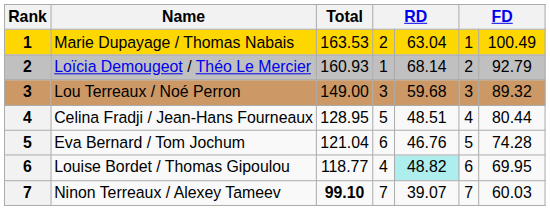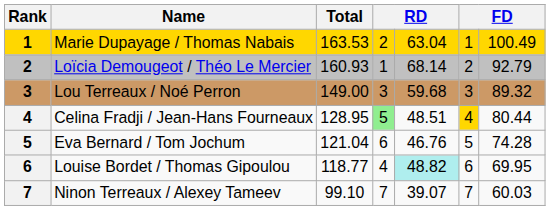(383, 117) no background -> (383, 117) lightgreen background
(469, 117) no background -> (469, 117) gold background
(345, 192) bold -> (345, 192) normal
